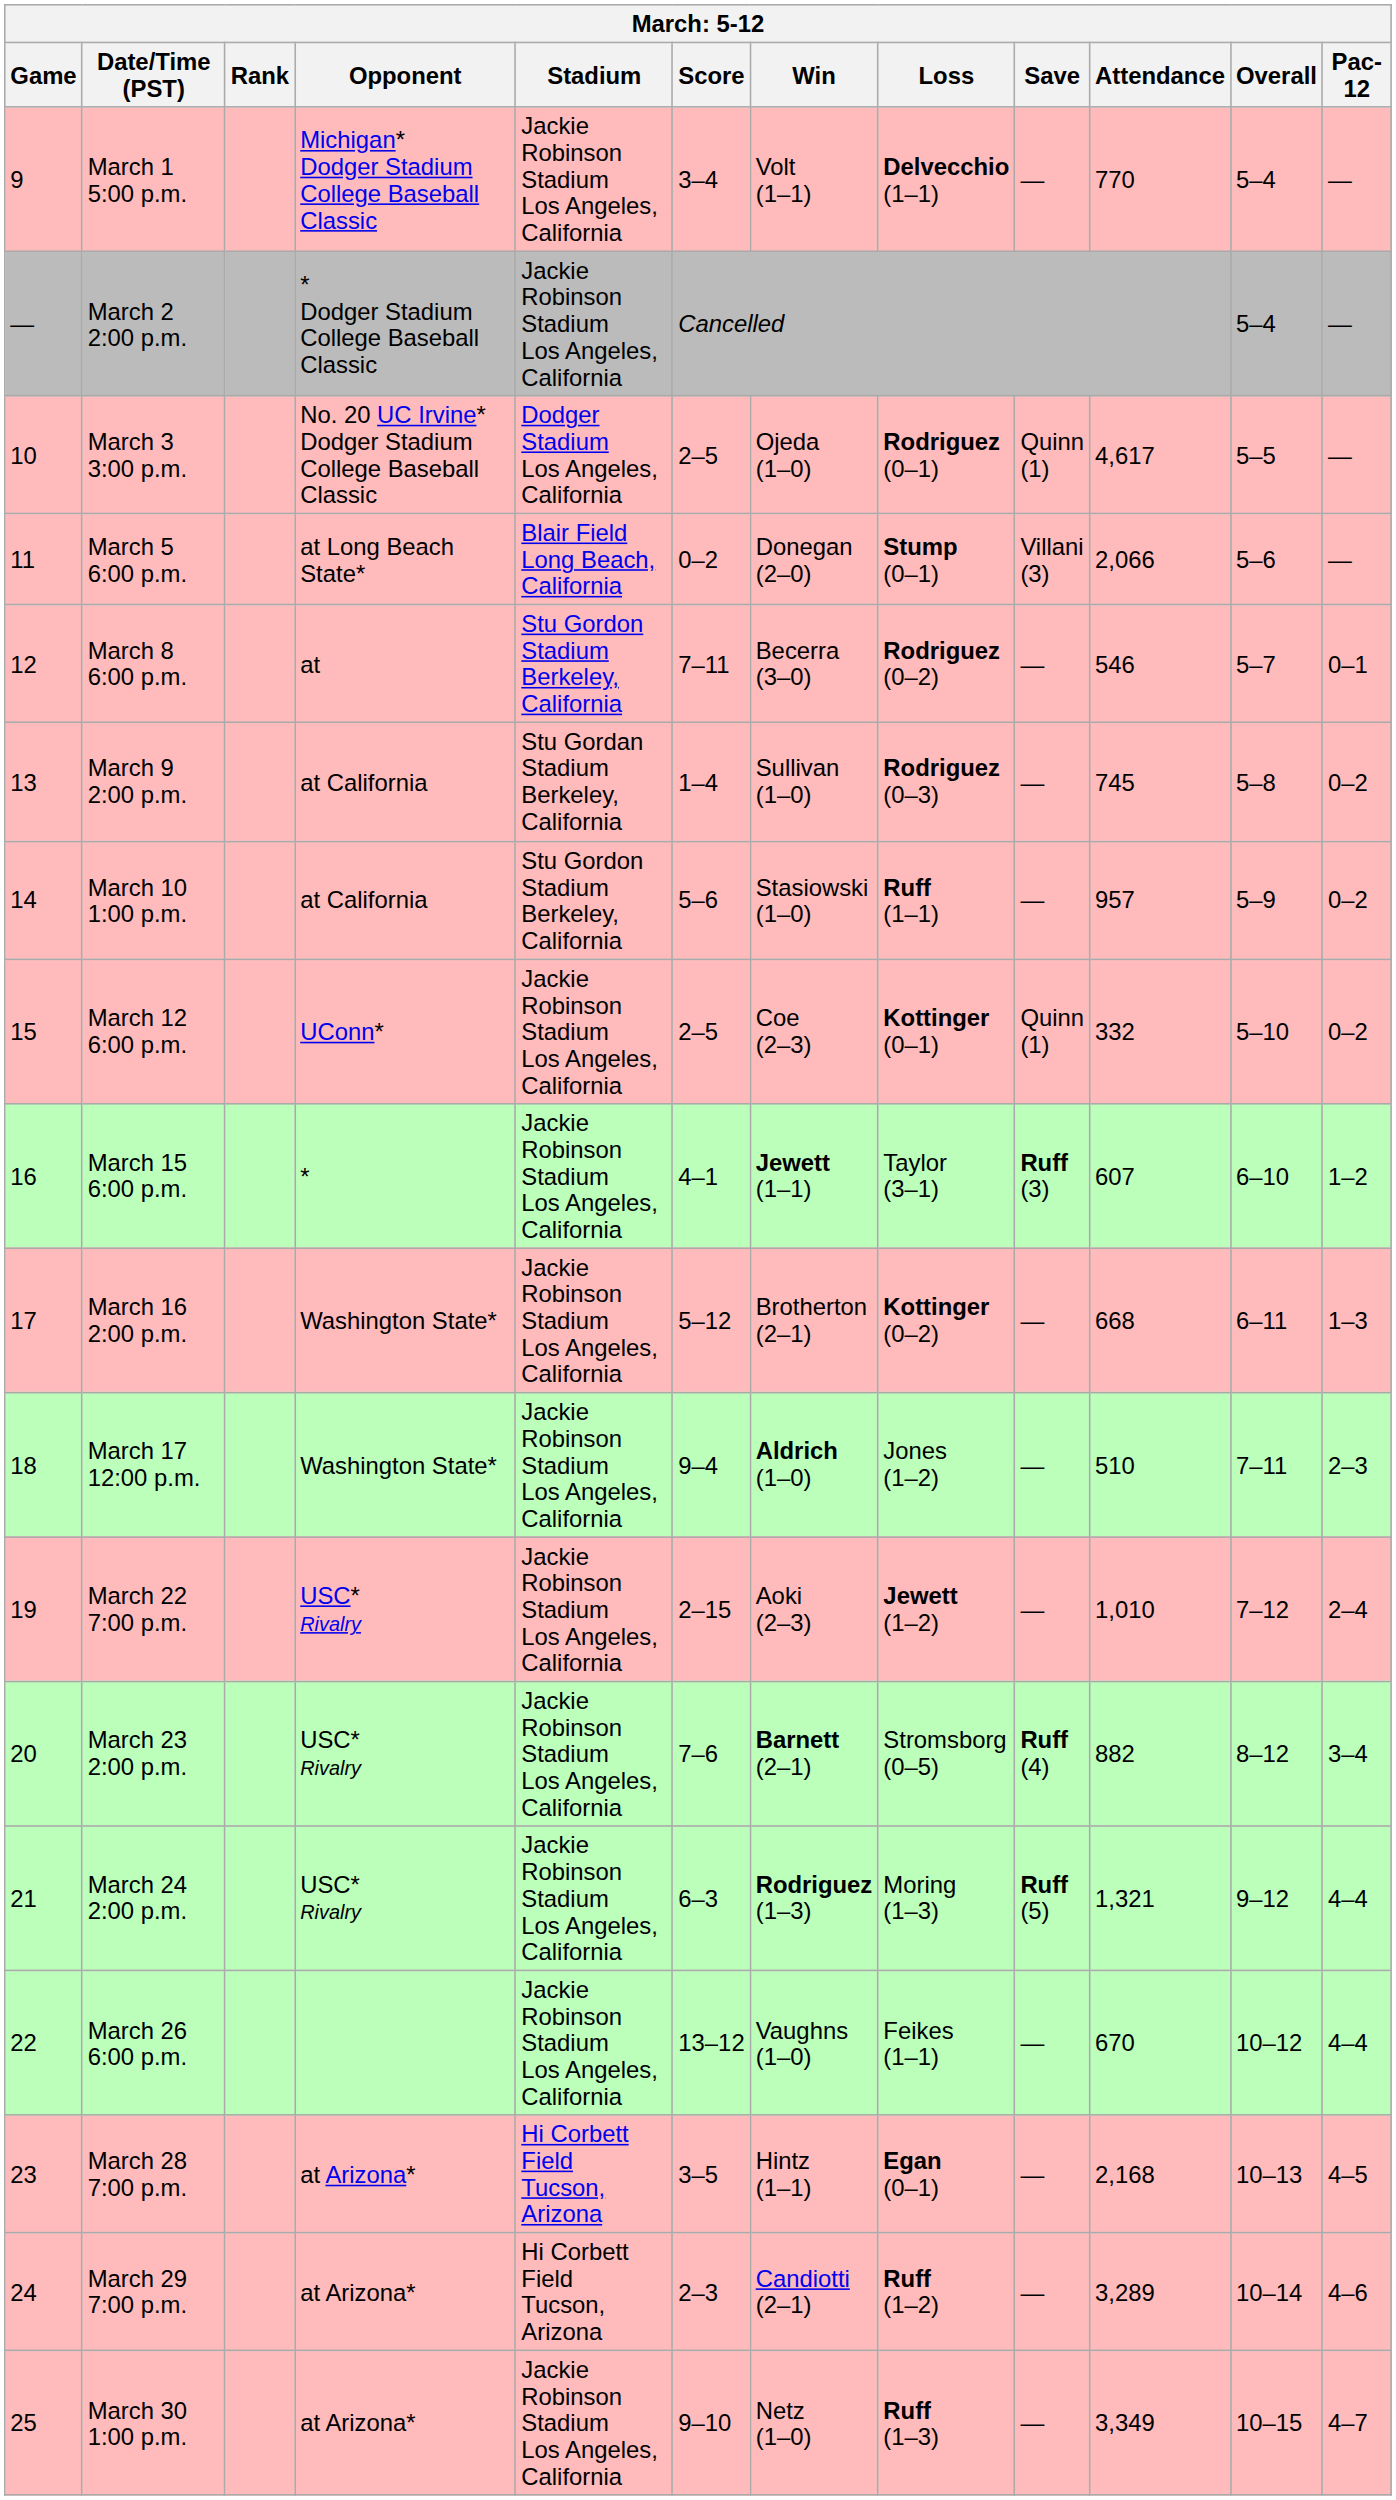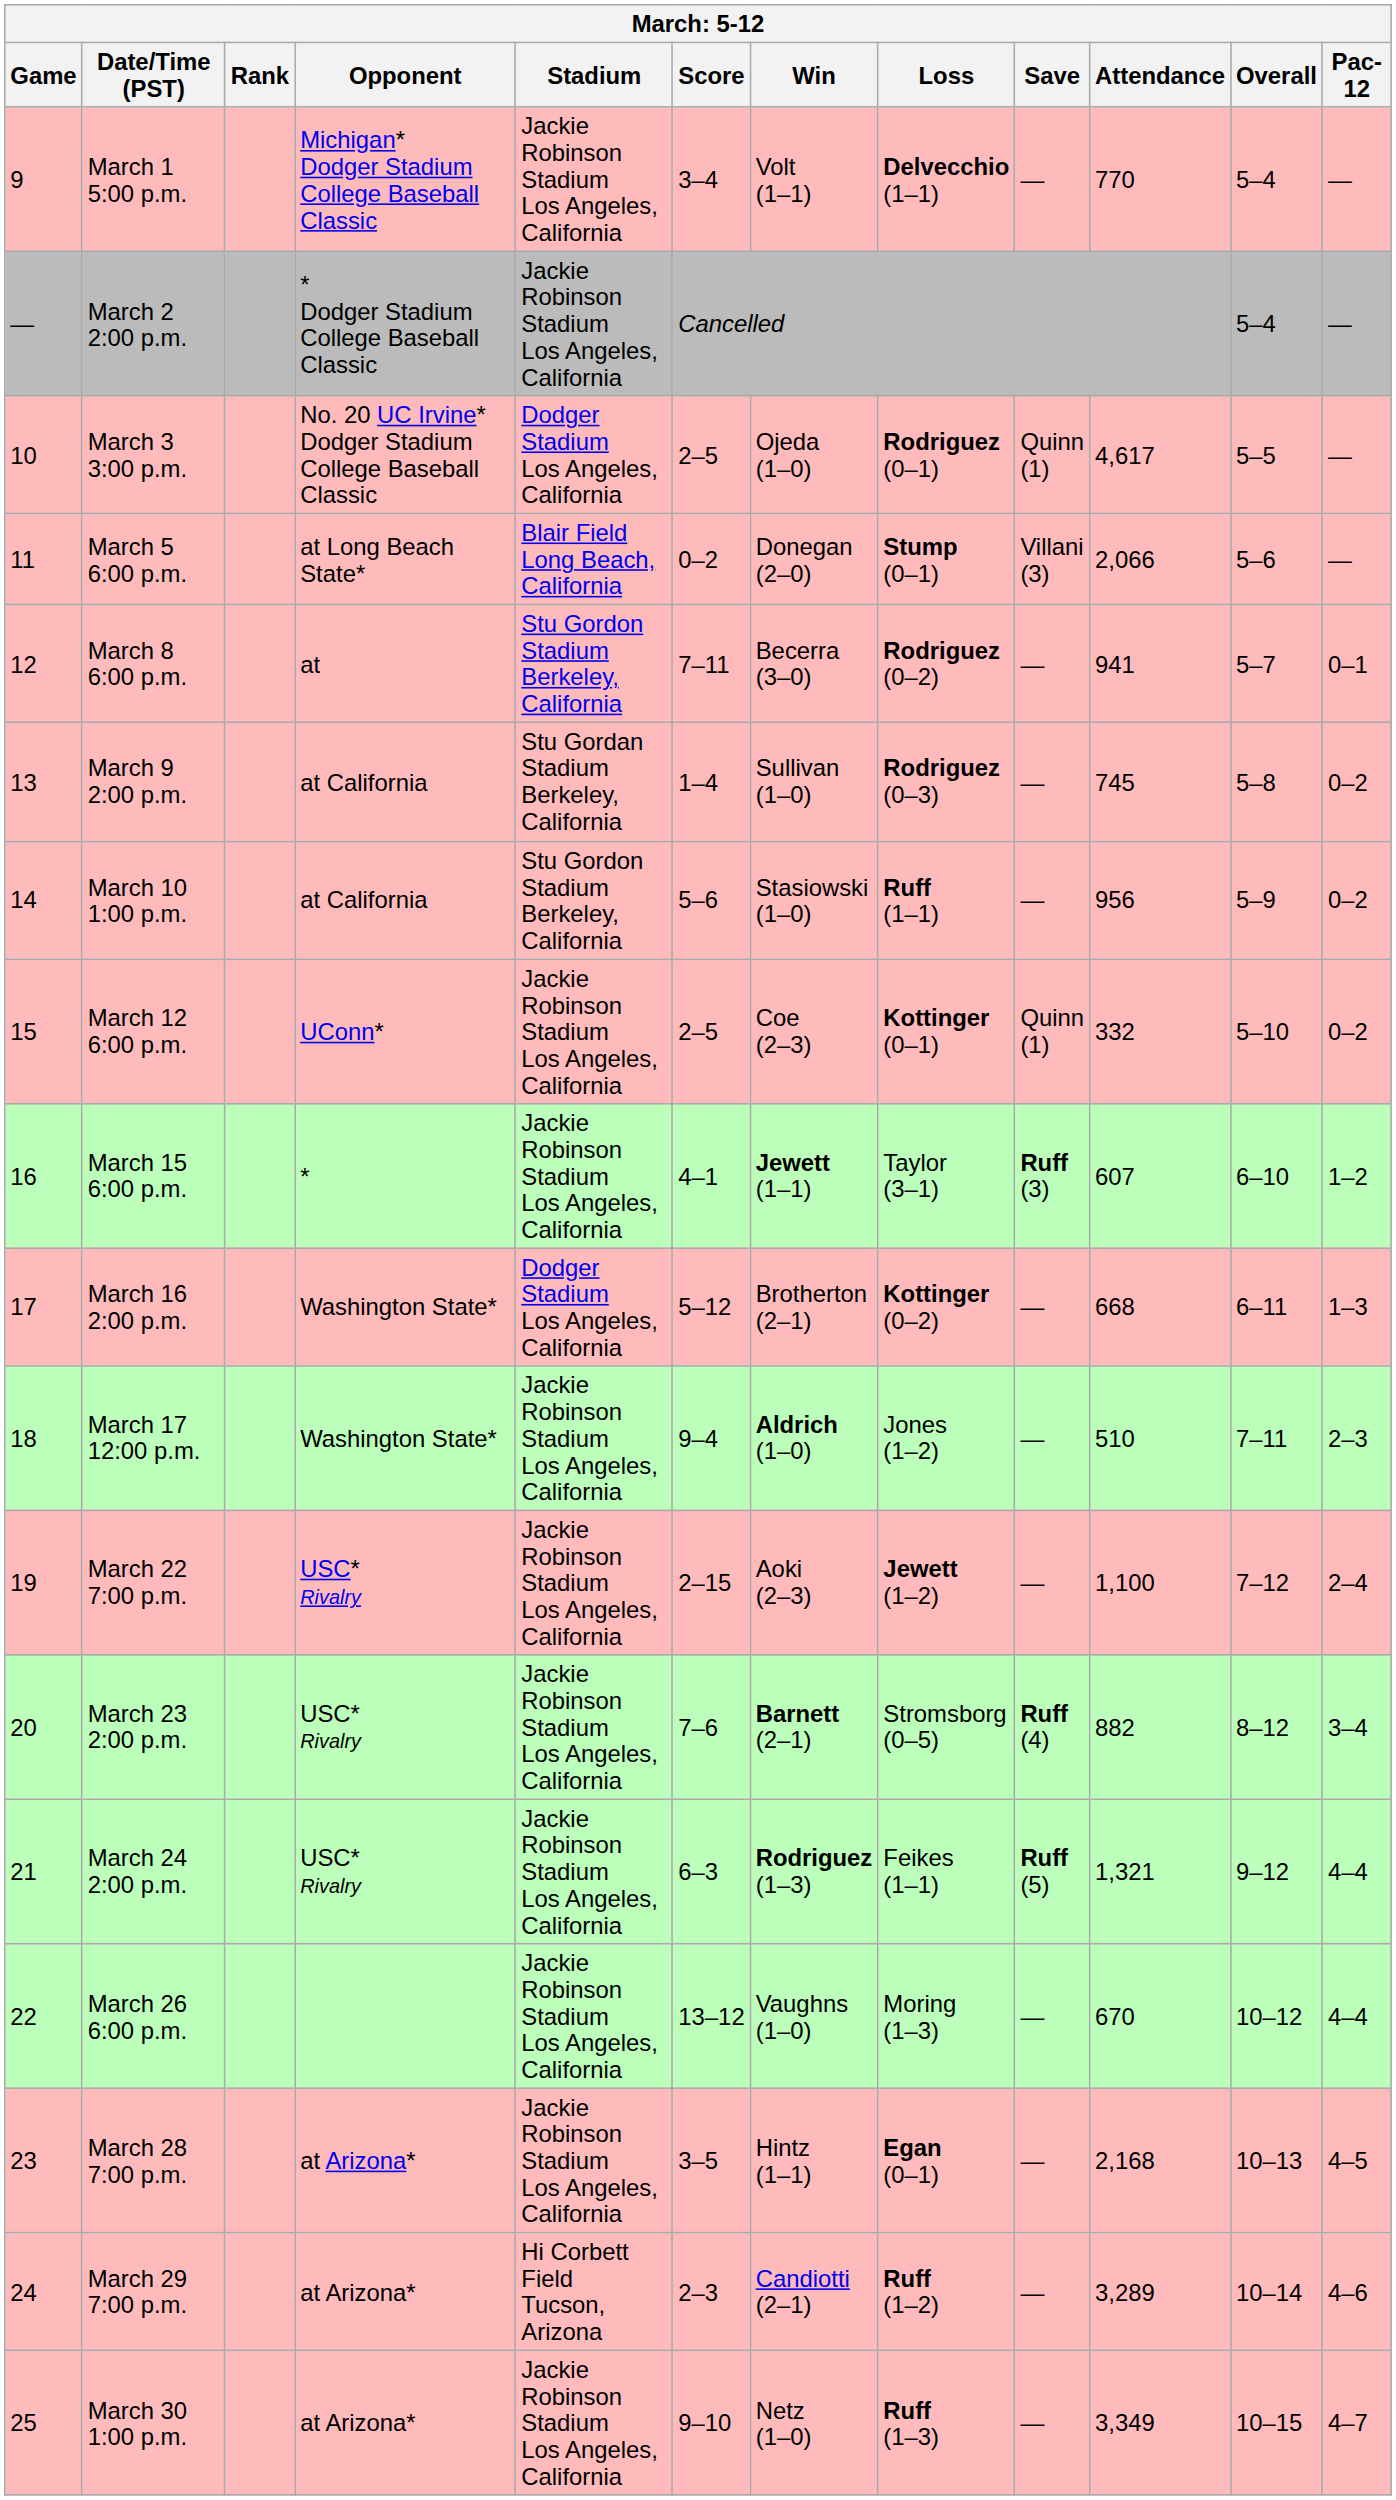(1115, 664) 546 -> (1115, 664) 941
(1115, 900) 957 -> (1115, 900) 956
(590, 1320) Jackie Robinson Stadium Los Angeles, California -> (590, 1307) Dodger Stadium Los Angeles, California
(1125, 1609) 1,010 -> (1125, 1582) 1,100
(920, 1898) Moring (1–3) -> (918, 1871) Feikes (1–1)
(918, 2043) Feikes (1–1) -> (920, 2016) Moring (1–3)
(575, 2174) Hi Corbett Field Tucson, Arizona -> (590, 2161) Jackie Robinson Stadium Los Angeles, California
